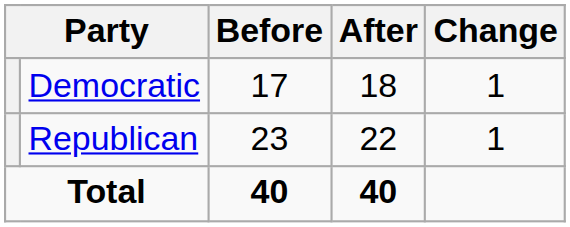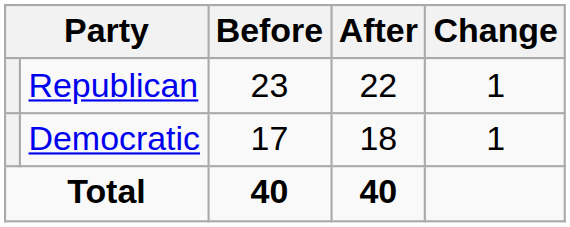rows swapped: (113, 138) <-> (114, 85)
